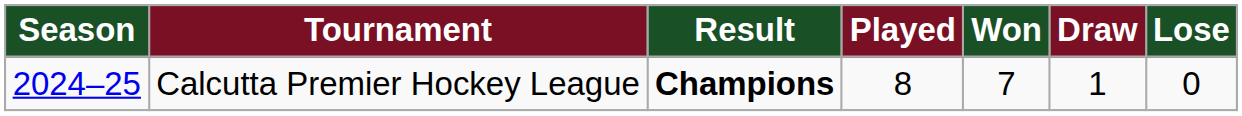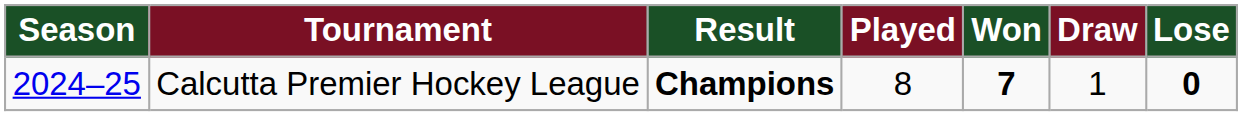(1007, 82) normal -> (1007, 82) bold
(1191, 82) normal -> (1191, 82) bold
